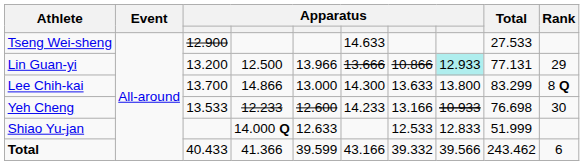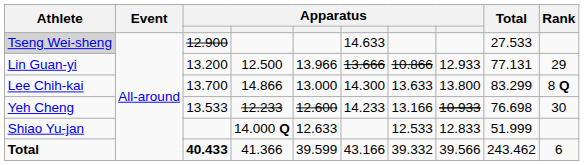(60, 43) no background -> (60, 43) lightgrey background
(460, 65) paleturquoise background -> (460, 65) no background
(207, 150) normal -> (207, 150) bold
